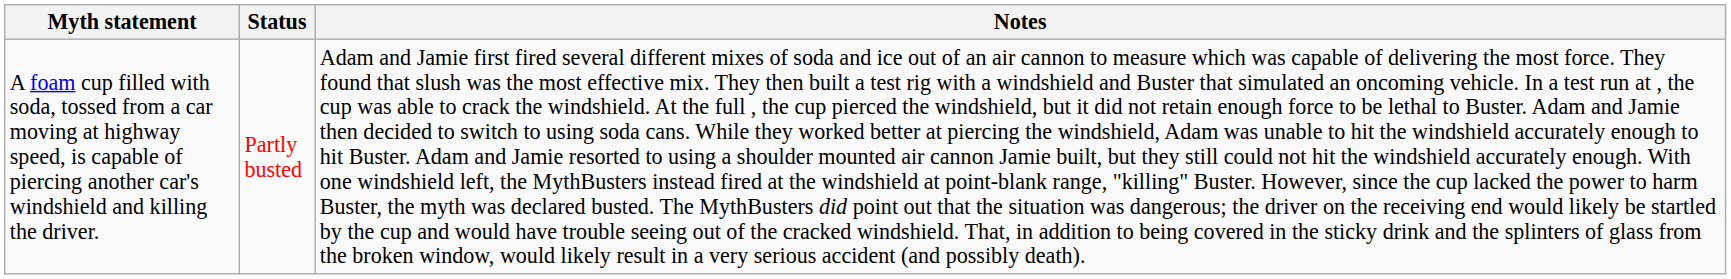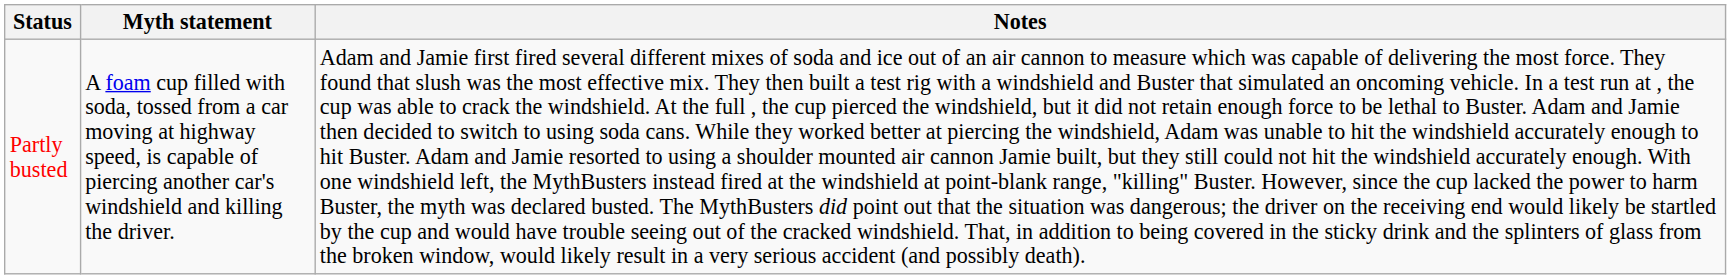columns swapped: (122, 22) <-> (277, 22)
